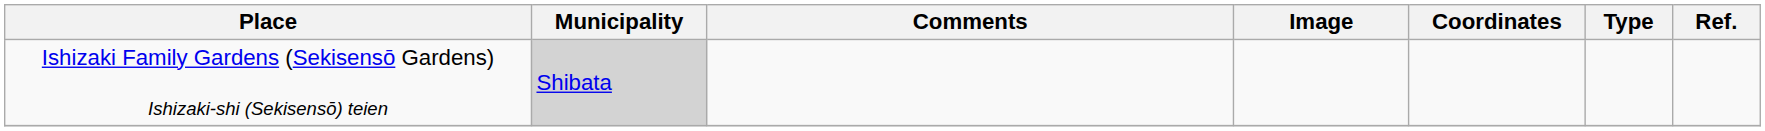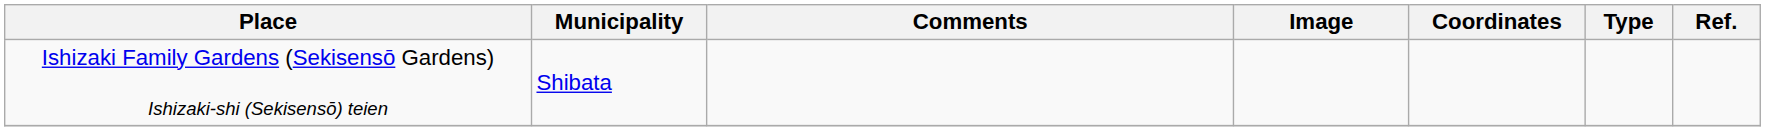(574, 82) lightgrey background -> (574, 82) no background
